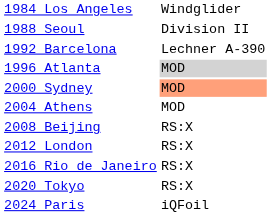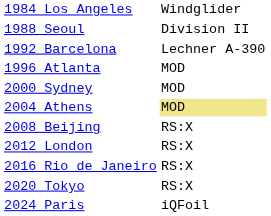(173, 69) lightgrey background -> (173, 69) no background
(173, 88) lightsalmon background -> (173, 88) no background
(173, 108) no background -> (173, 108) khaki background
